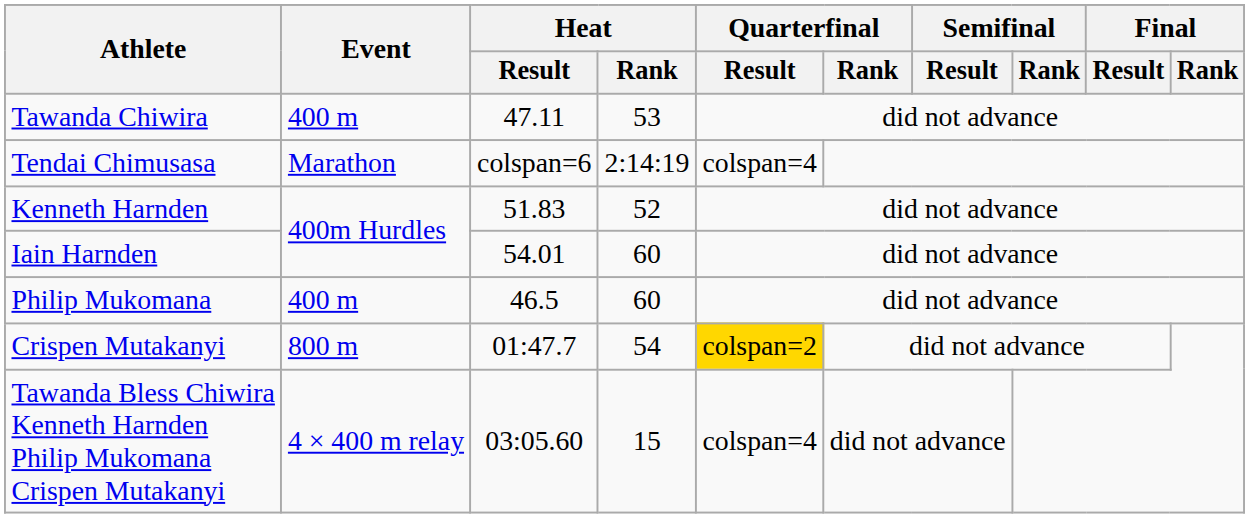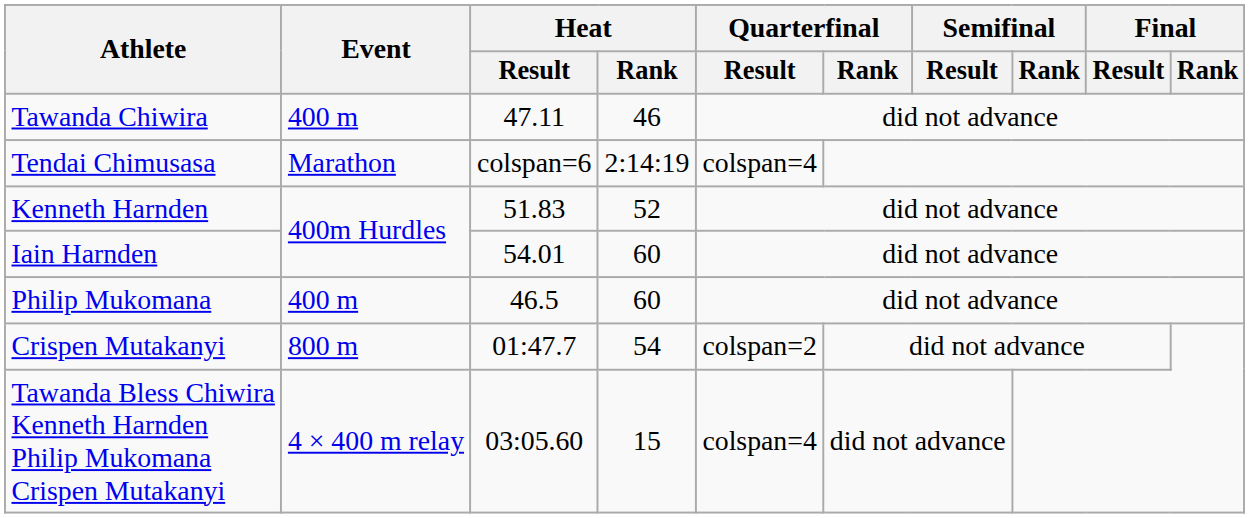(647, 117) 53 -> (647, 117) 46
(760, 346) gold background -> (760, 346) no background
